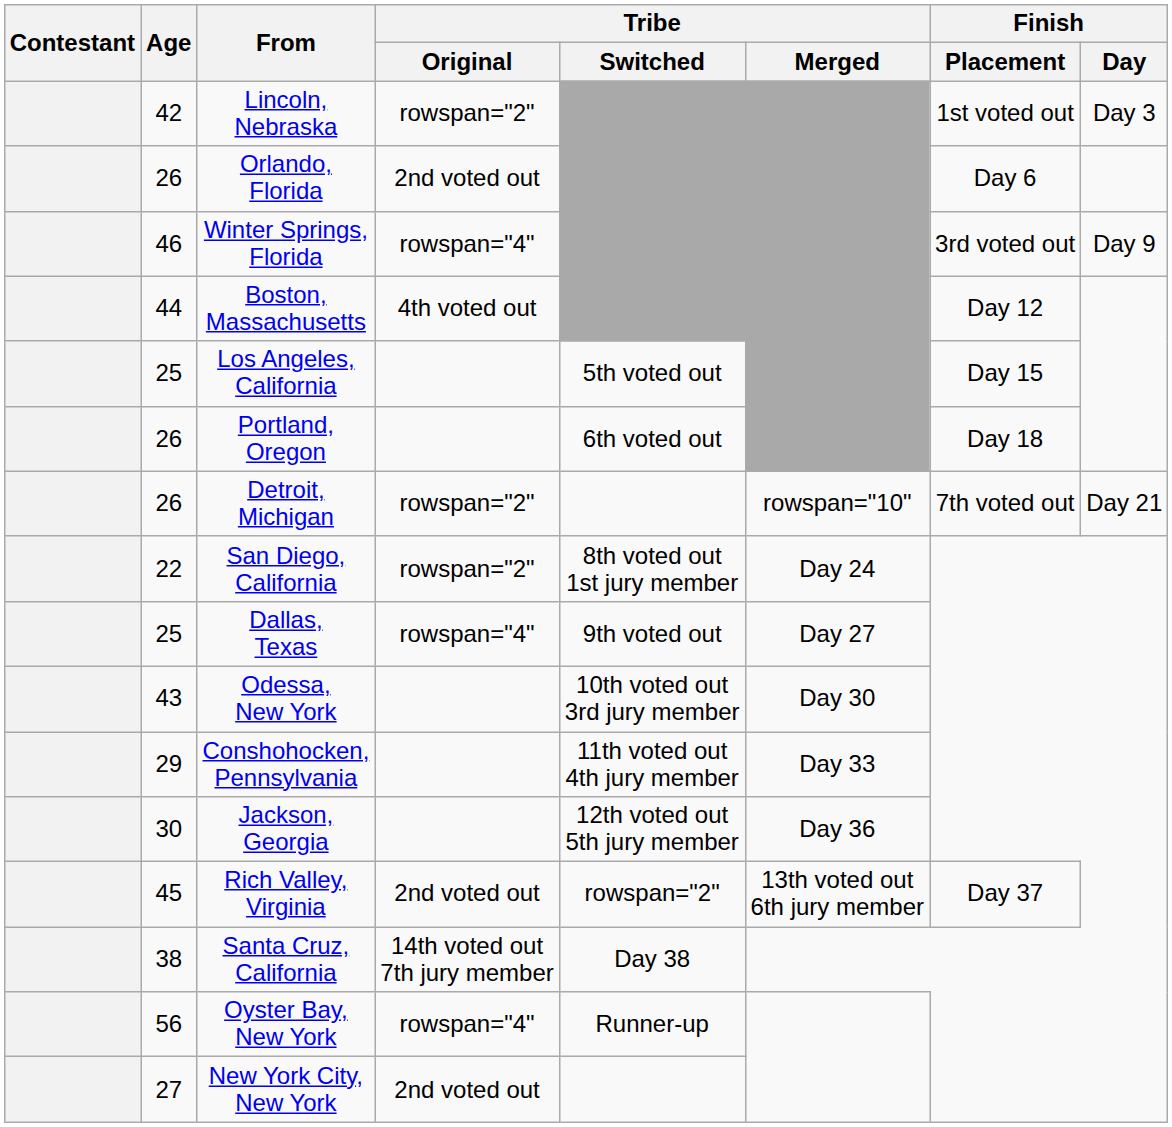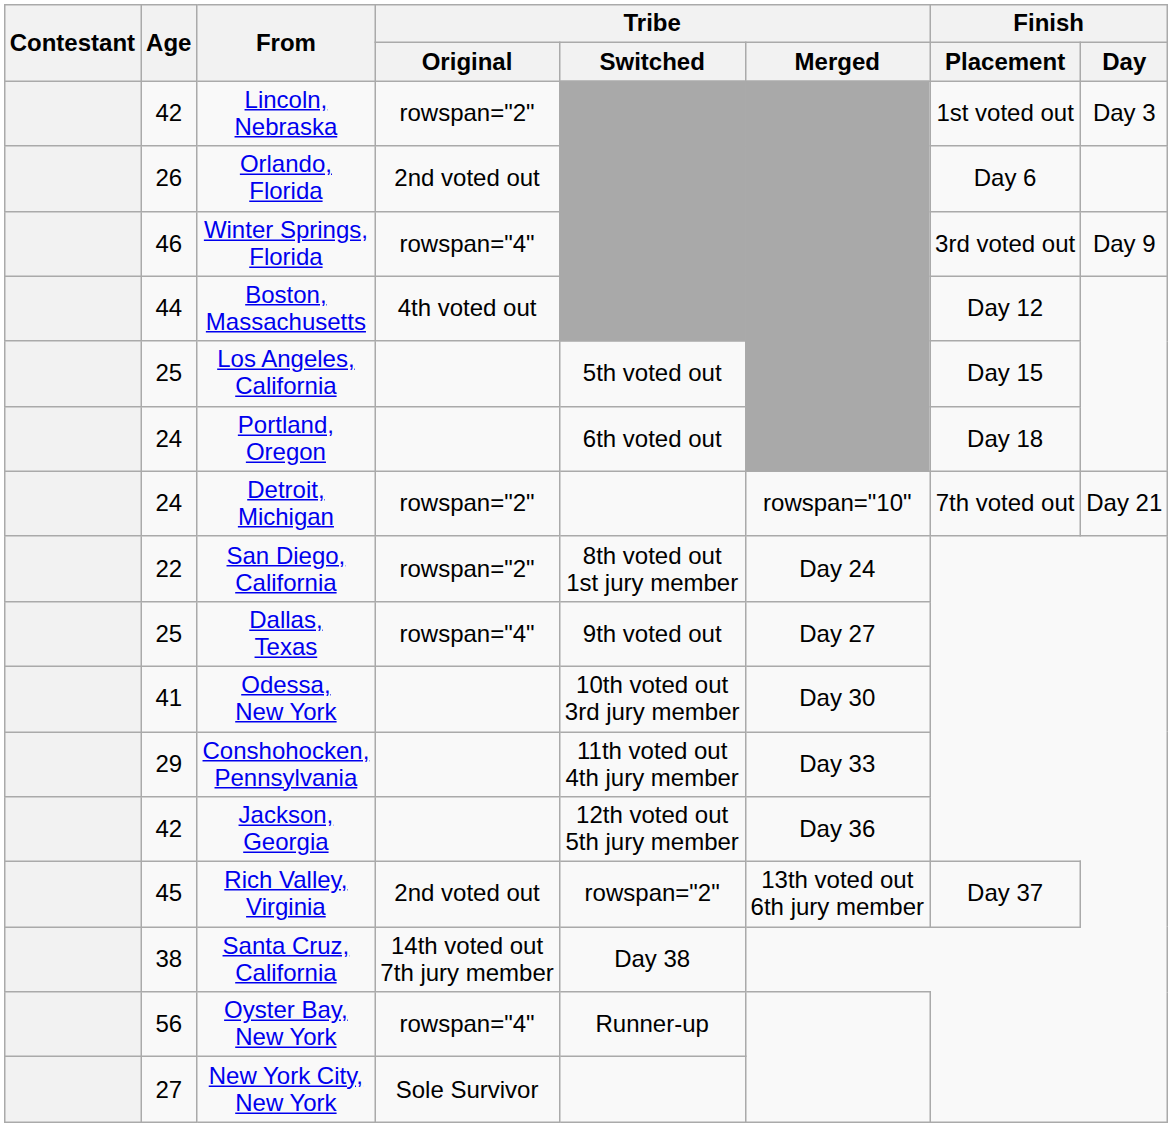(169, 438) 26 -> (169, 438) 24
(169, 503) 26 -> (169, 503) 24
(169, 698) 43 -> (169, 698) 41
(169, 828) 30 -> (169, 828) 42
(467, 1089) 2nd voted out -> (467, 1089) Sole Survivor
